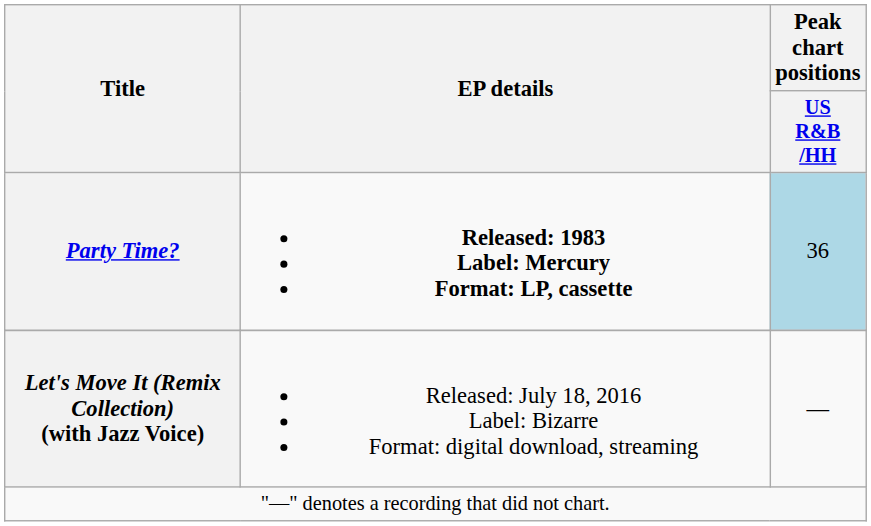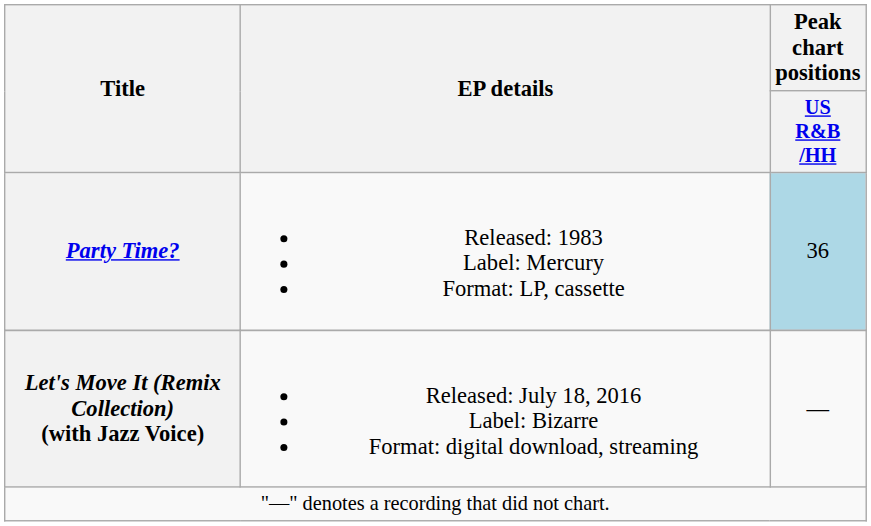(505, 264) bold -> (505, 264) normal
